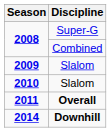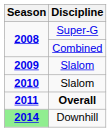(27, 118) no background -> (27, 118) lightgreen background
(77, 118) bold -> (77, 118) normal
